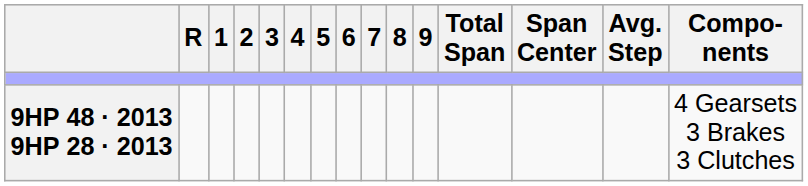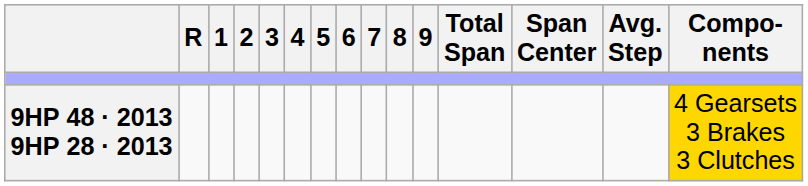(736, 132) no background -> (736, 132) gold background
